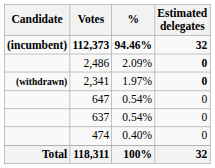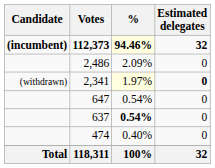(133, 44) no background -> (133, 44) lightyellow background
(204, 63) bold -> (204, 63) normal
(42, 81) bold -> (43, 82) normal
(137, 81) no background -> (137, 81) lightyellow background
(137, 117) normal -> (136, 117) bold
